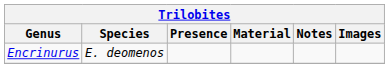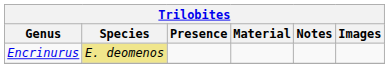(125, 53) no background -> (125, 53) khaki background
